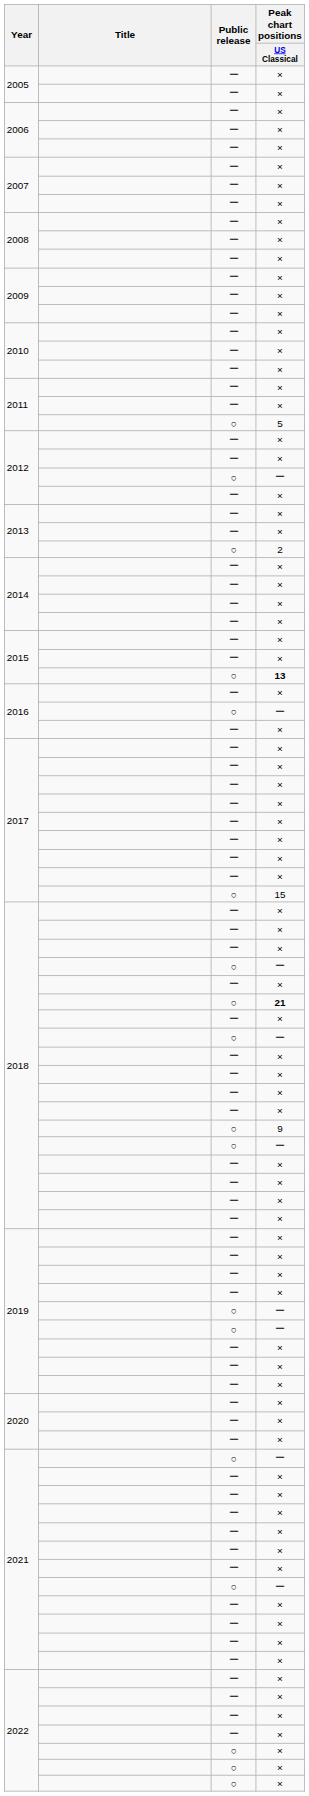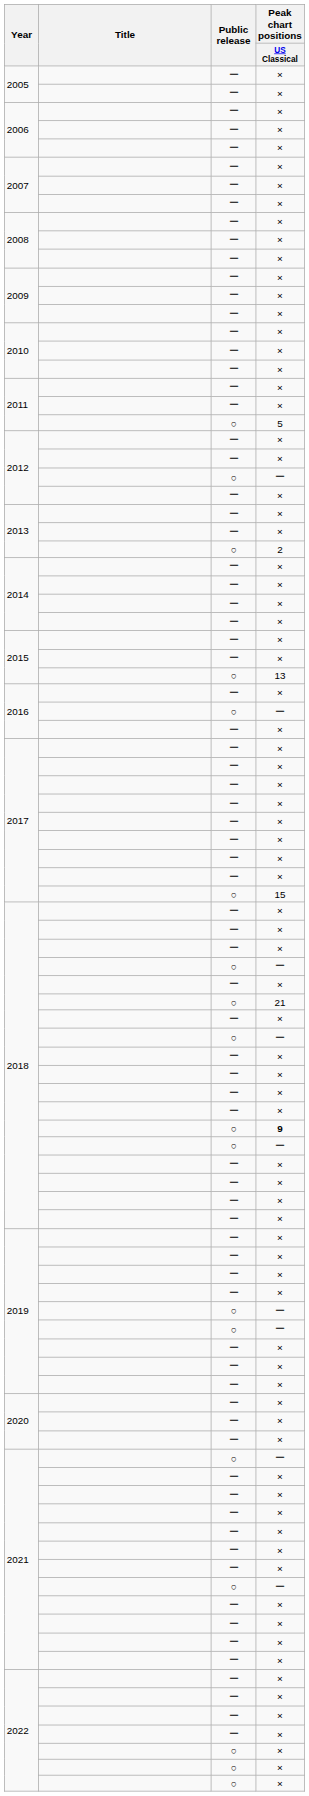(280, 676) bold -> (280, 676) normal
(280, 1002) bold -> (280, 1002) normal
(280, 1128) normal -> (280, 1128) bold
